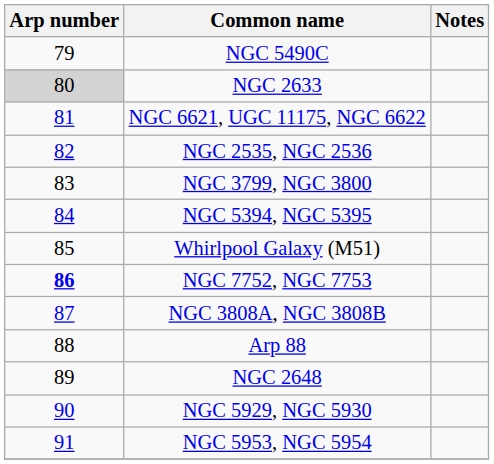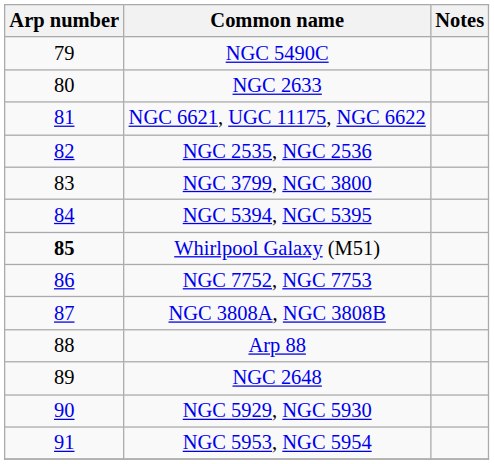(64, 85) lightgrey background -> (64, 85) no background
(64, 248) normal -> (64, 248) bold
(64, 280) bold -> (64, 280) normal
